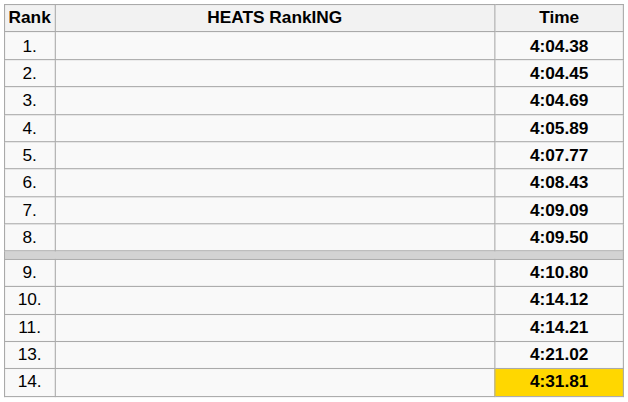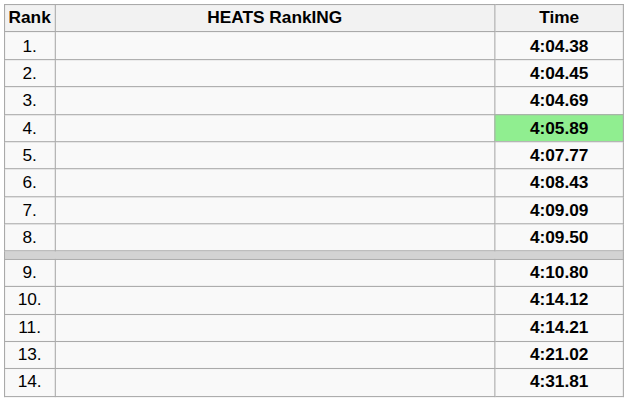(559, 127) no background -> (559, 127) lightgreen background
(559, 382) gold background -> (559, 382) no background
